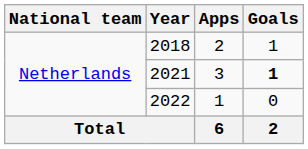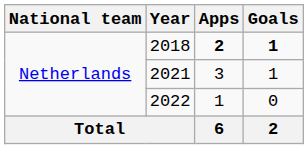(219, 46) normal -> (219, 46) bold
(273, 46) normal -> (273, 46) bold
(273, 74) bold -> (273, 74) normal
